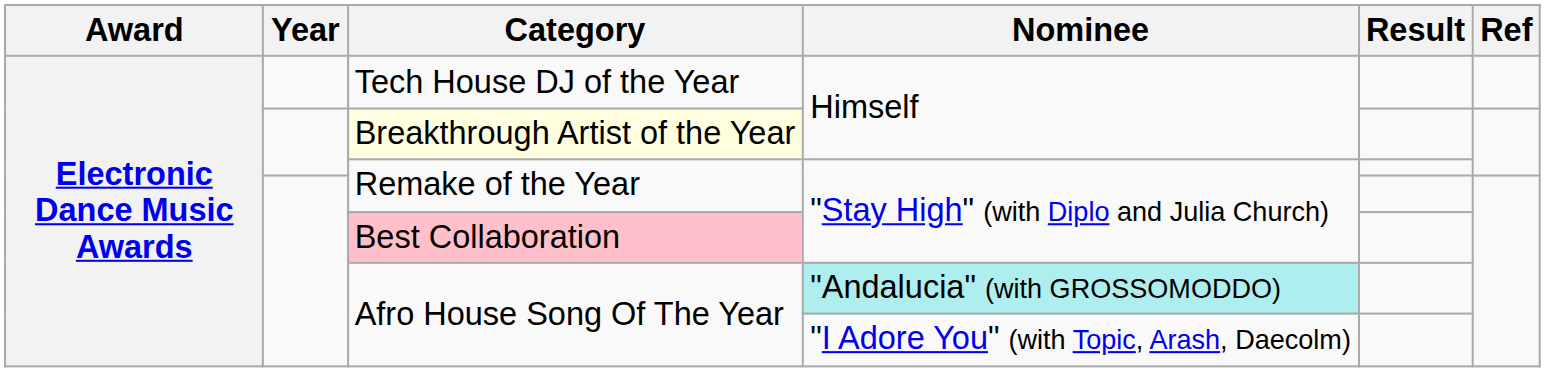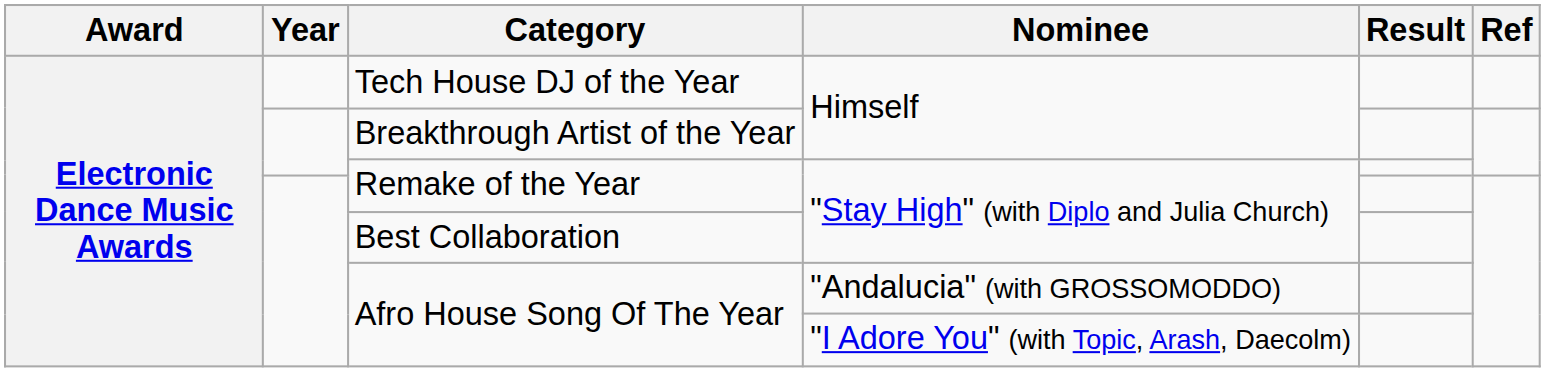(575, 133) lightyellow background -> (575, 133) no background
(487, 236) pink background -> (487, 236) no background
(1046, 287) paleturquoise background -> (1046, 287) no background
